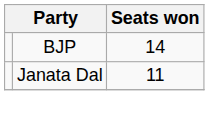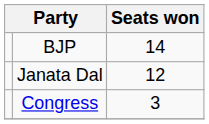(155, 75) 11 -> (155, 75) 12
+ row: (60, 103)
